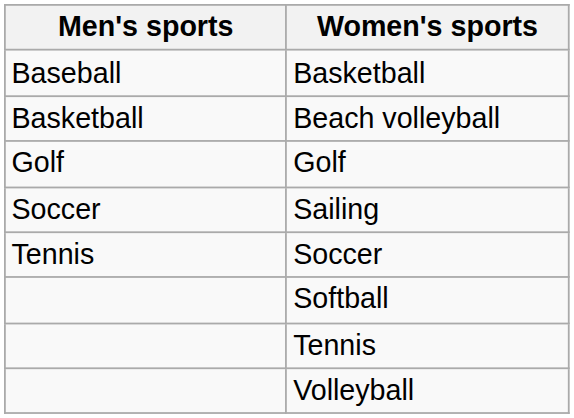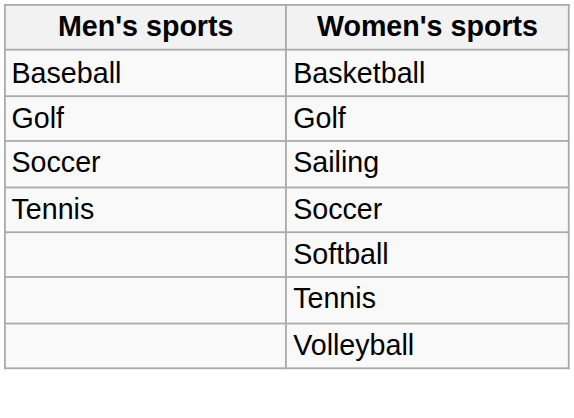- row: (397, 118)
